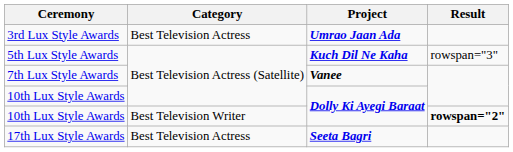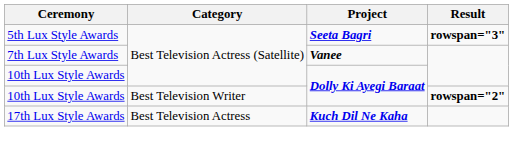- row: (63, 34)
(359, 55) Kuch Dil Ne Kaha -> (341, 34) Seeta Bagri
(464, 55) normal -> (468, 34) bold
(341, 136) Seeta Bagri -> (359, 116) Kuch Dil Ne Kaha
